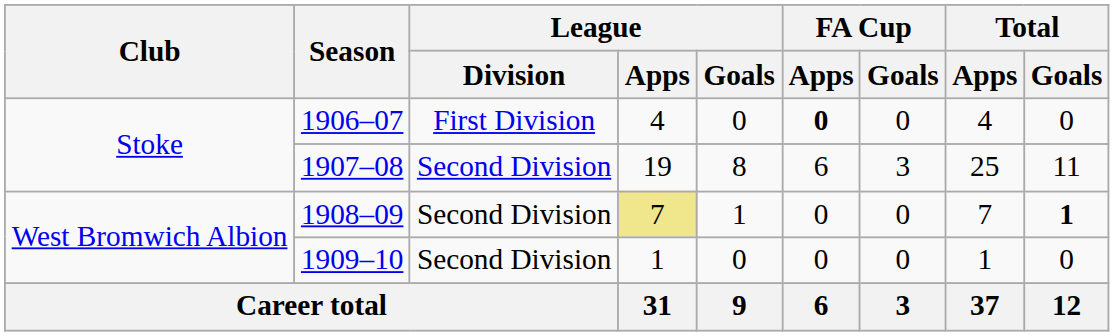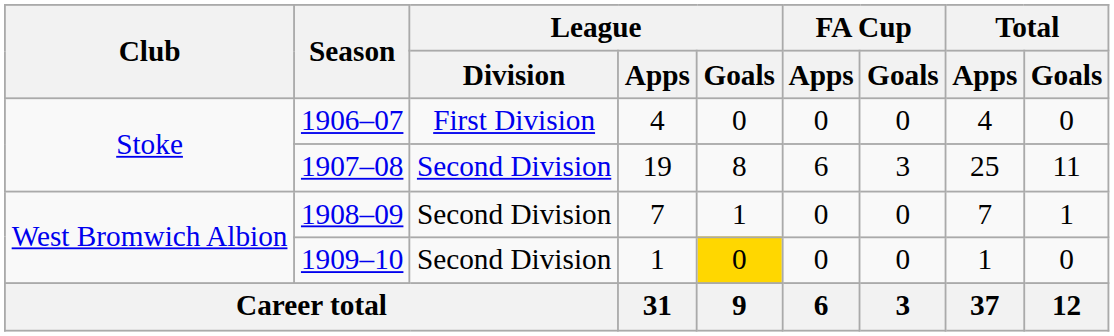(821, 120) bold -> (821, 120) normal
(657, 213) khaki background -> (657, 213) no background
(1067, 213) bold -> (1067, 213) normal
(739, 259) no background -> (739, 259) gold background
